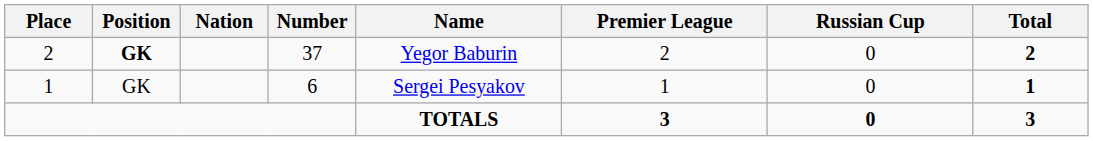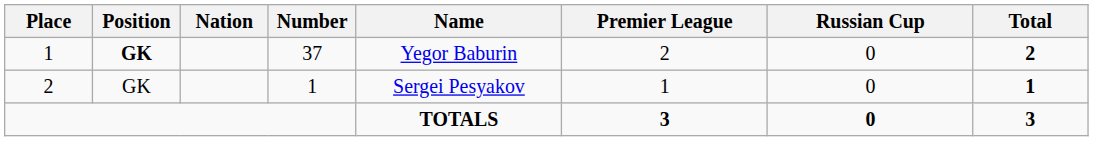(49, 53) 2 -> (49, 53) 1
(49, 86) 1 -> (49, 86) 2
(312, 86) 6 -> (312, 86) 1
